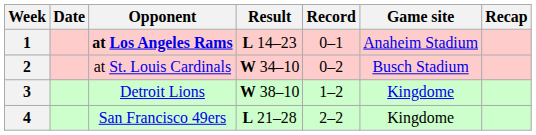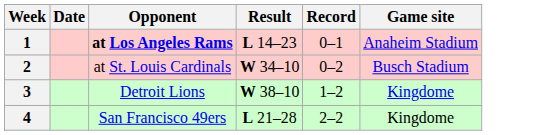- column: (506, 17)
